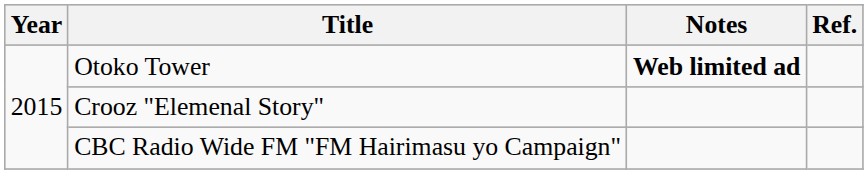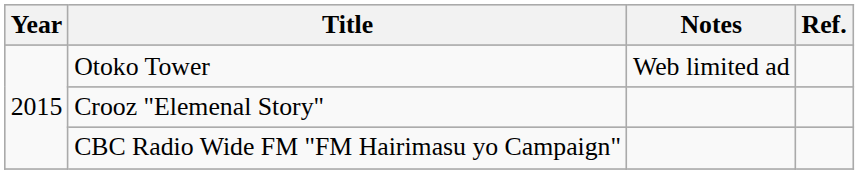(717, 65) bold -> (711, 65) normal
